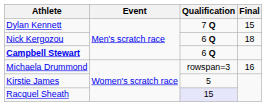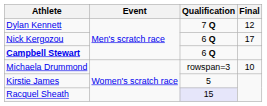(250, 26) 15 -> (250, 26) 12
(250, 39) 18 -> (250, 39) 17
(250, 67) 16 -> (250, 67) 10
